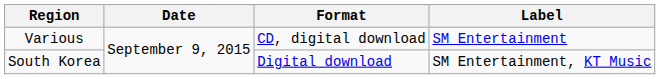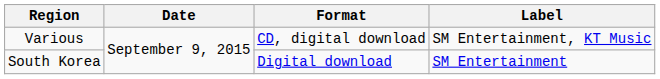(500, 39) SM Entertainment -> (542, 39) SM Entertainment, KT Music
(542, 62) SM Entertainment, KT Music -> (500, 62) SM Entertainment
